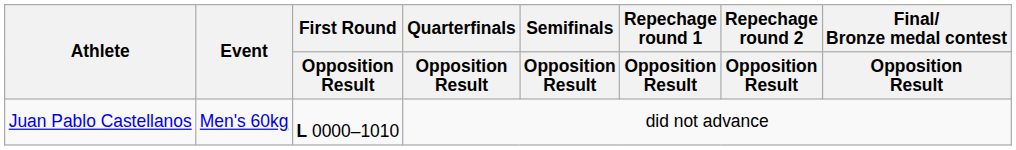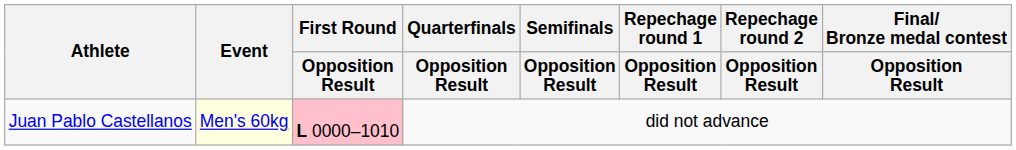(244, 122) no background -> (244, 122) lightyellow background
(348, 132) no background -> (348, 132) pink background
